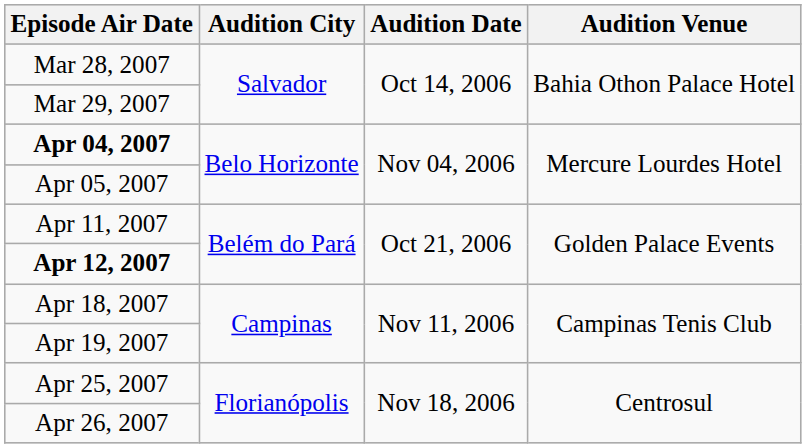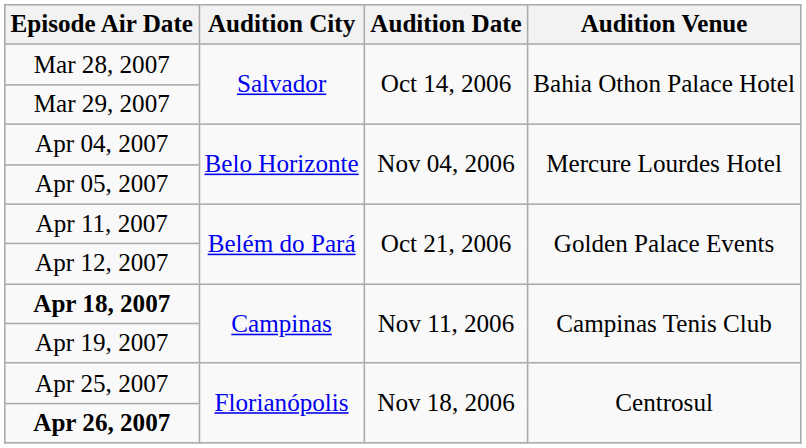(102, 143) bold -> (102, 143) normal
(102, 263) bold -> (102, 263) normal
(102, 303) normal -> (102, 303) bold
(102, 422) normal -> (102, 422) bold
